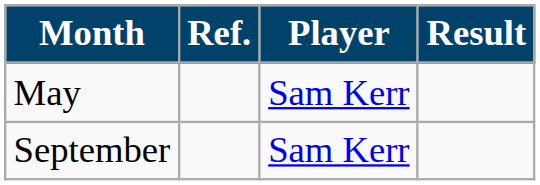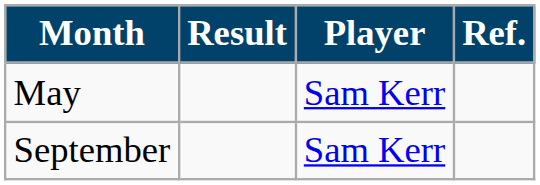columns swapped: (476, 33) <-> (219, 33)
